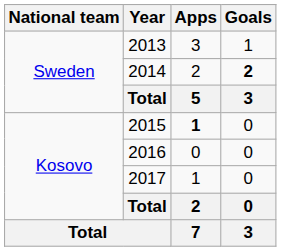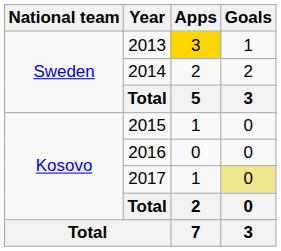(196, 44) no background -> (196, 44) gold background
(248, 71) bold -> (248, 71) normal
(196, 125) bold -> (196, 125) normal
(248, 179) no background -> (248, 179) khaki background
